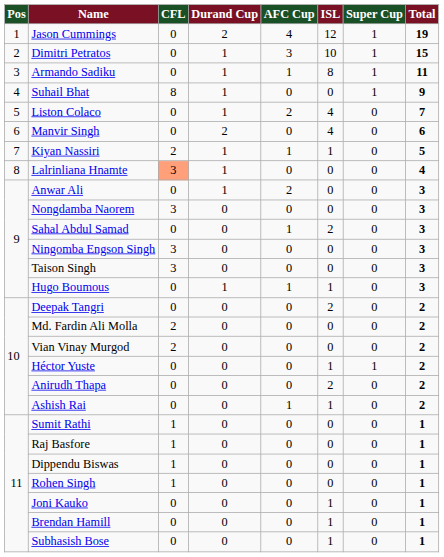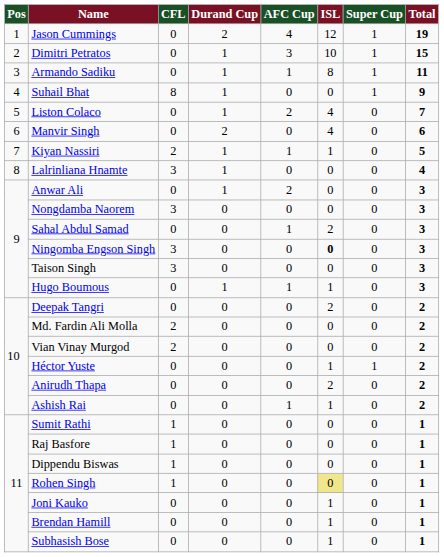(173, 170) lightsalmon background -> (173, 170) no background
(330, 248) normal -> (330, 248) bold
(330, 483) no background -> (330, 483) khaki background
